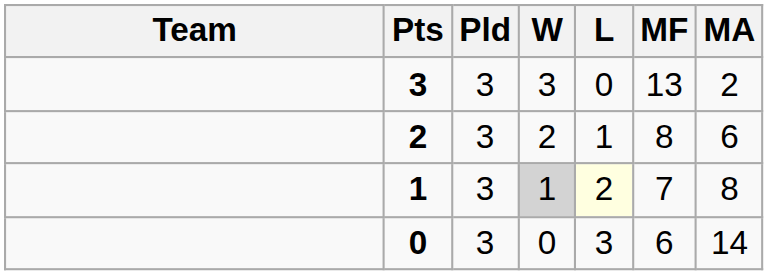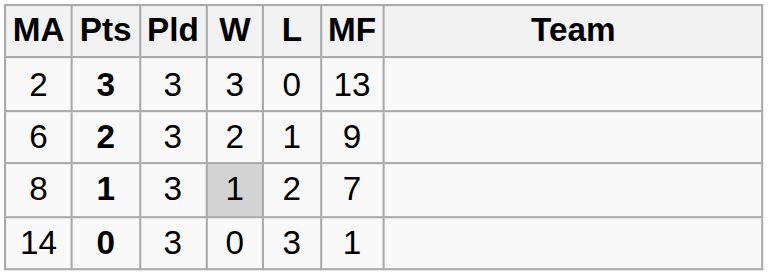columns swapped: (195, 30) <-> (729, 30)
(664, 136) 8 -> (352, 136) 9
(604, 189) lightyellow background -> (292, 189) no background
(664, 242) 6 -> (352, 242) 1
